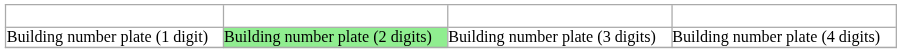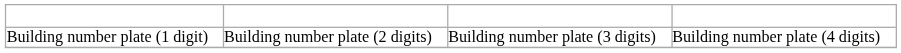(328, 37) lightgreen background -> (328, 37) no background
